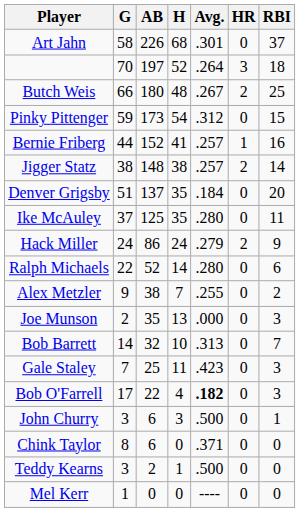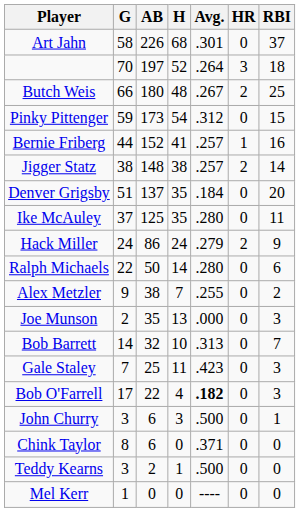(152, 268) 52 -> (152, 268) 50
